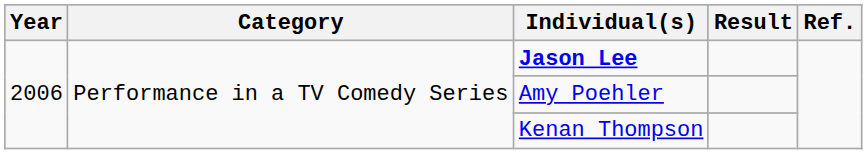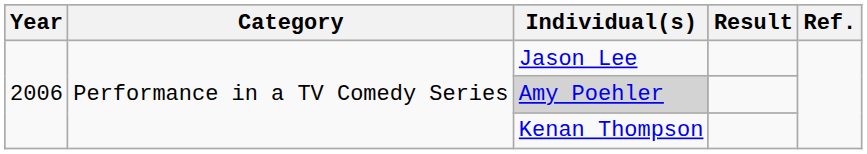(578, 59) bold -> (578, 59) normal
(591, 94) no background -> (591, 94) lightgrey background
